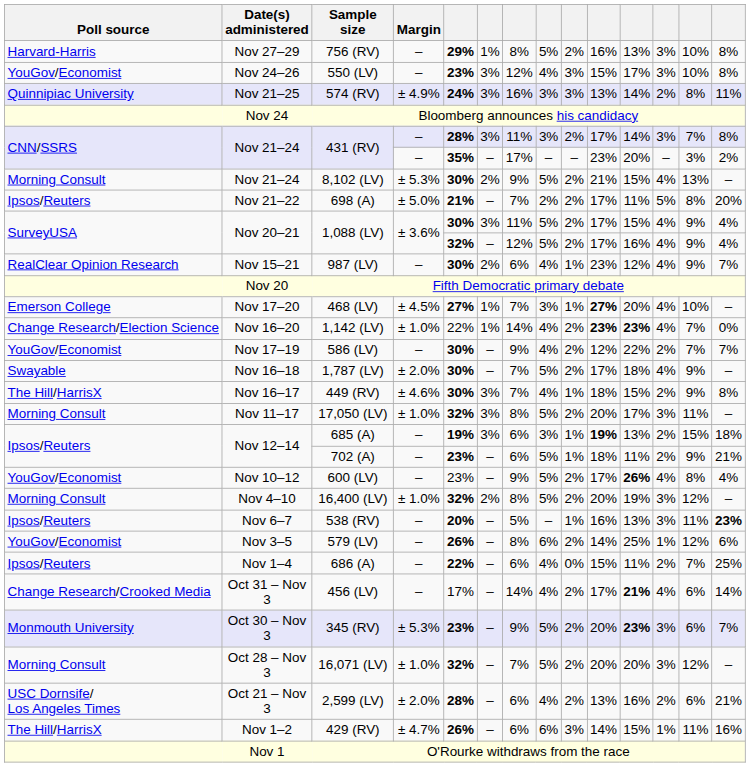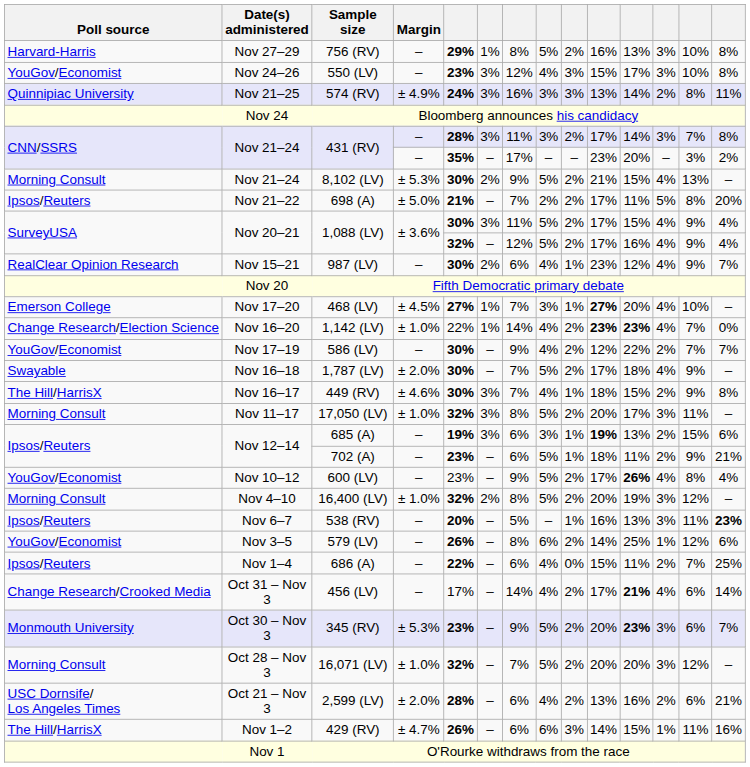(728, 435) 18% -> (728, 435) 6%
